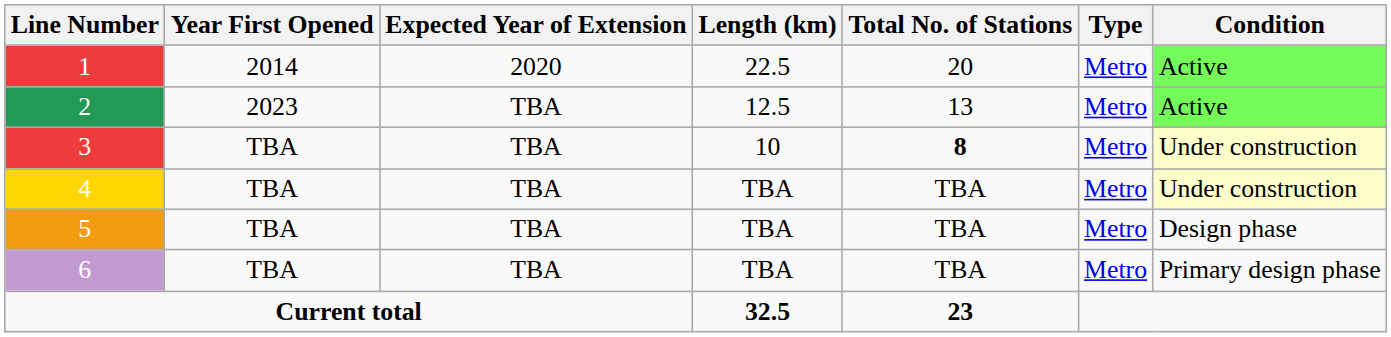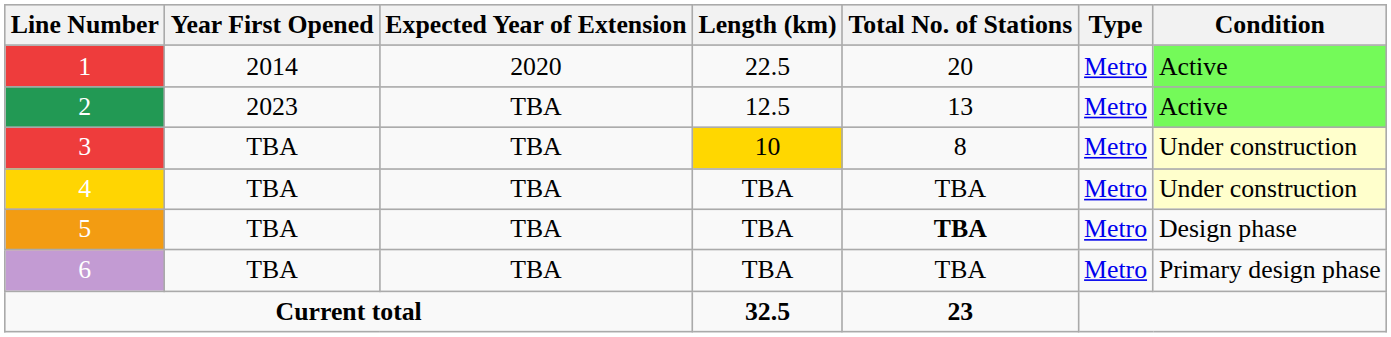(768, 147) no background -> (768, 147) gold background
(960, 147) bold -> (960, 147) normal
(960, 229) normal -> (960, 229) bold
